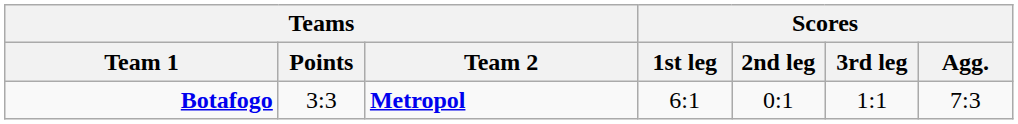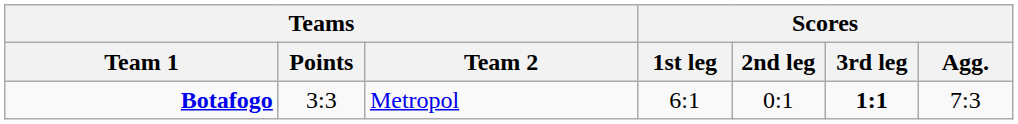(418, 99) bold -> (415, 99) normal
(872, 99) normal -> (872, 99) bold
